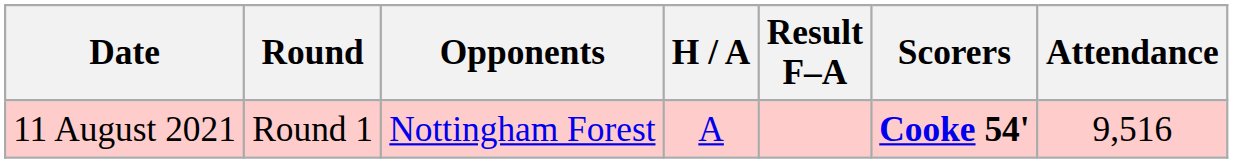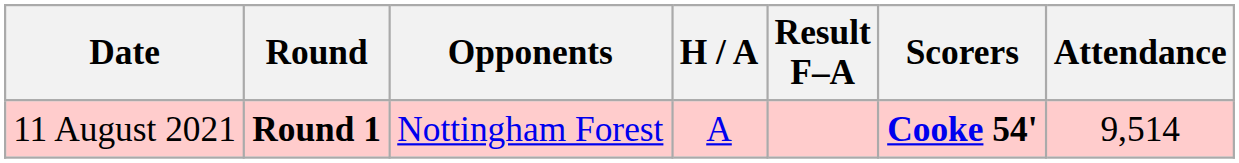(313, 128) normal -> (317, 128) bold
(1132, 128) 9,516 -> (1140, 128) 9,514
